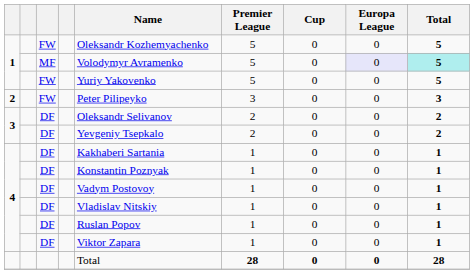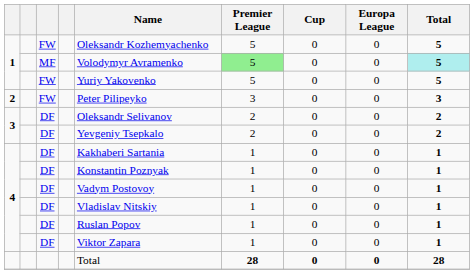(253, 62) no background -> (253, 62) lightgreen background
(377, 62) lavender background -> (377, 62) no background
